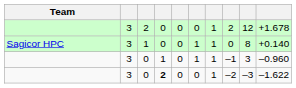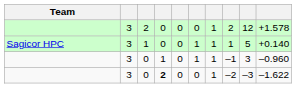(274, 28) +1.678 -> (274, 28) +1.578
(231, 43) 0 -> (231, 43) 1
(248, 43) 8 -> (248, 43) 5
